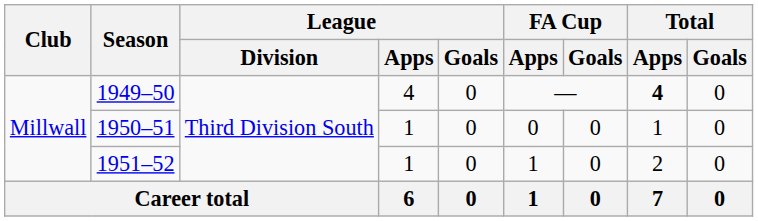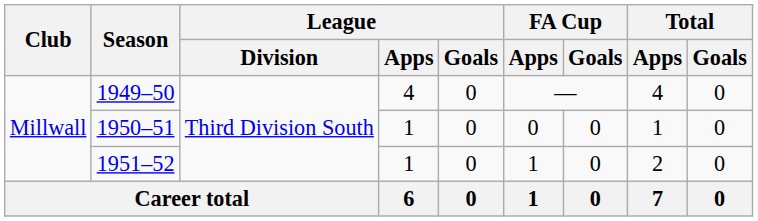(657, 92) bold -> (657, 92) normal
